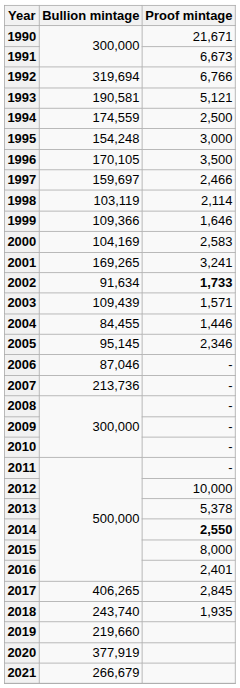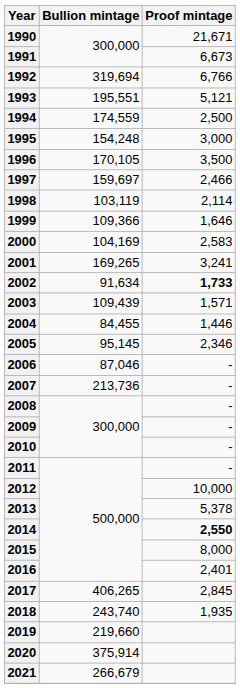(116, 97) 190,581 -> (116, 97) 195,551
(116, 652) 377,919 -> (116, 652) 375,914
